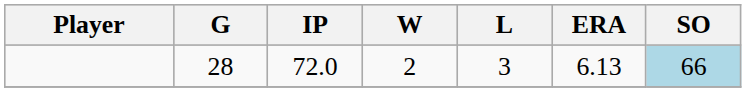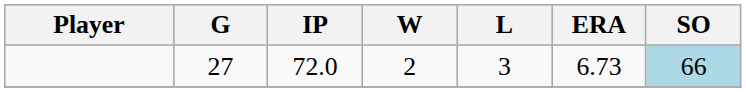(220, 65) 28 -> (220, 65) 27
(599, 65) 6.13 -> (599, 65) 6.73
